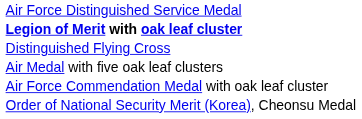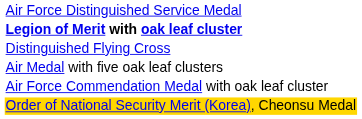(181, 106) no background -> (181, 106) gold background
